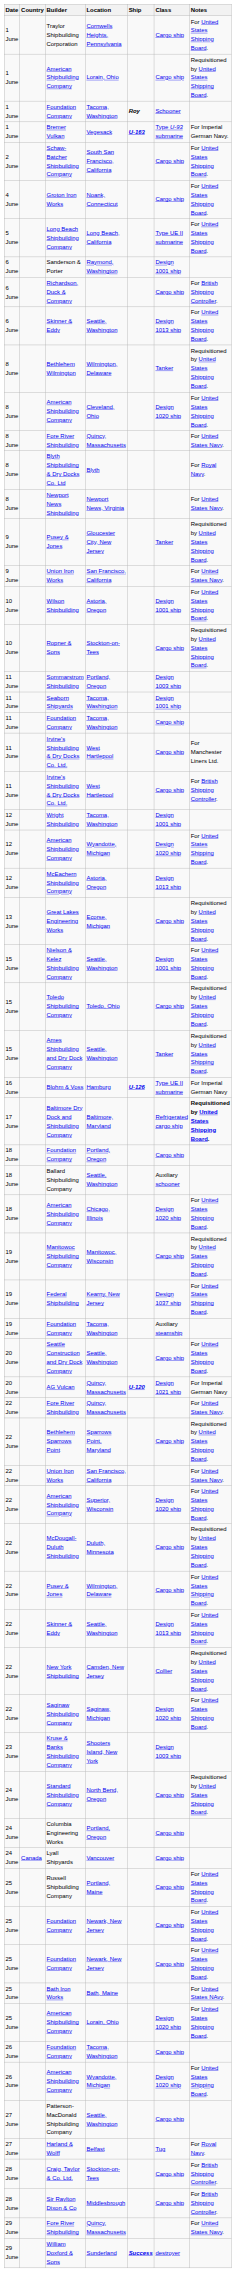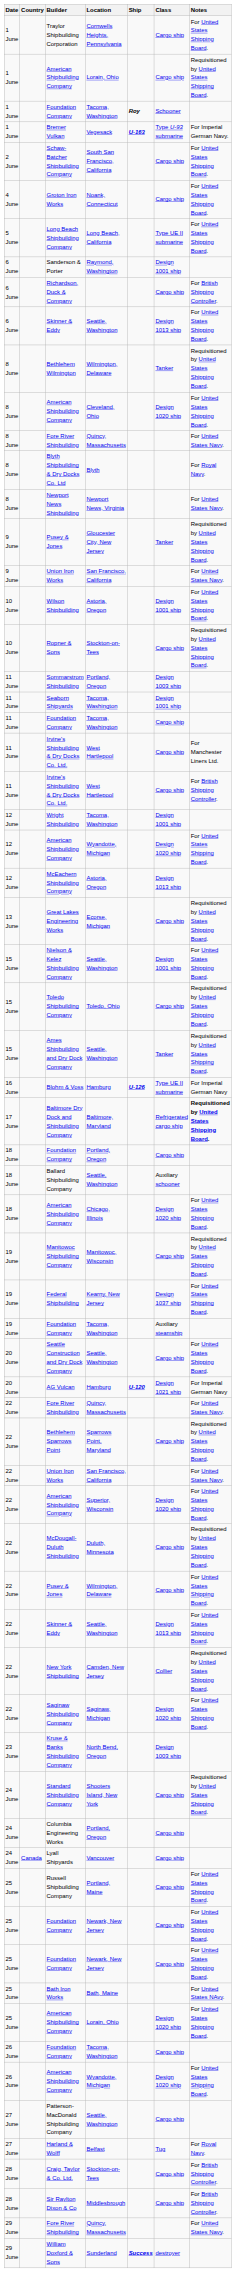(106, 1387) Quincy, Massachusetts -> (99, 1387) Hamburg
(102, 1752) Shooters Island, New York -> (102, 1752) North Bend, Oregon
(102, 1794) North Bend, Oregon -> (102, 1794) Shooters Island, New York
